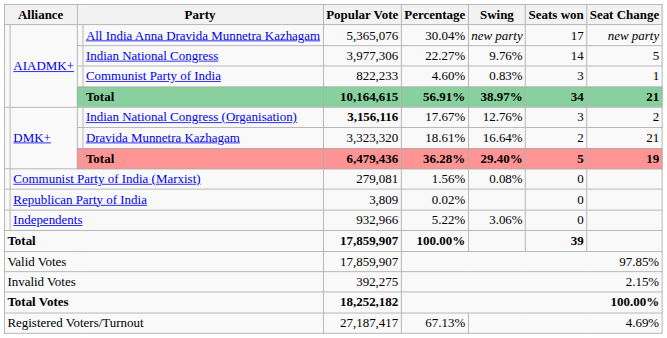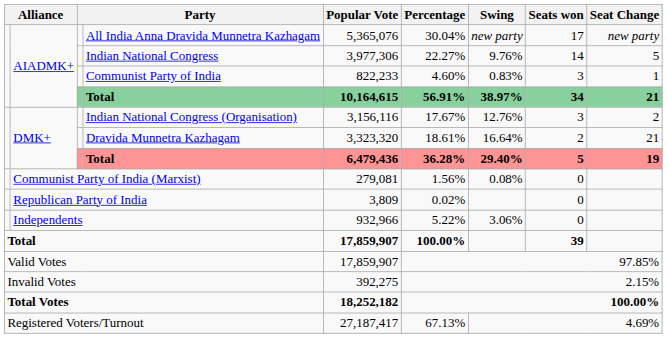(373, 117) bold -> (373, 117) normal
